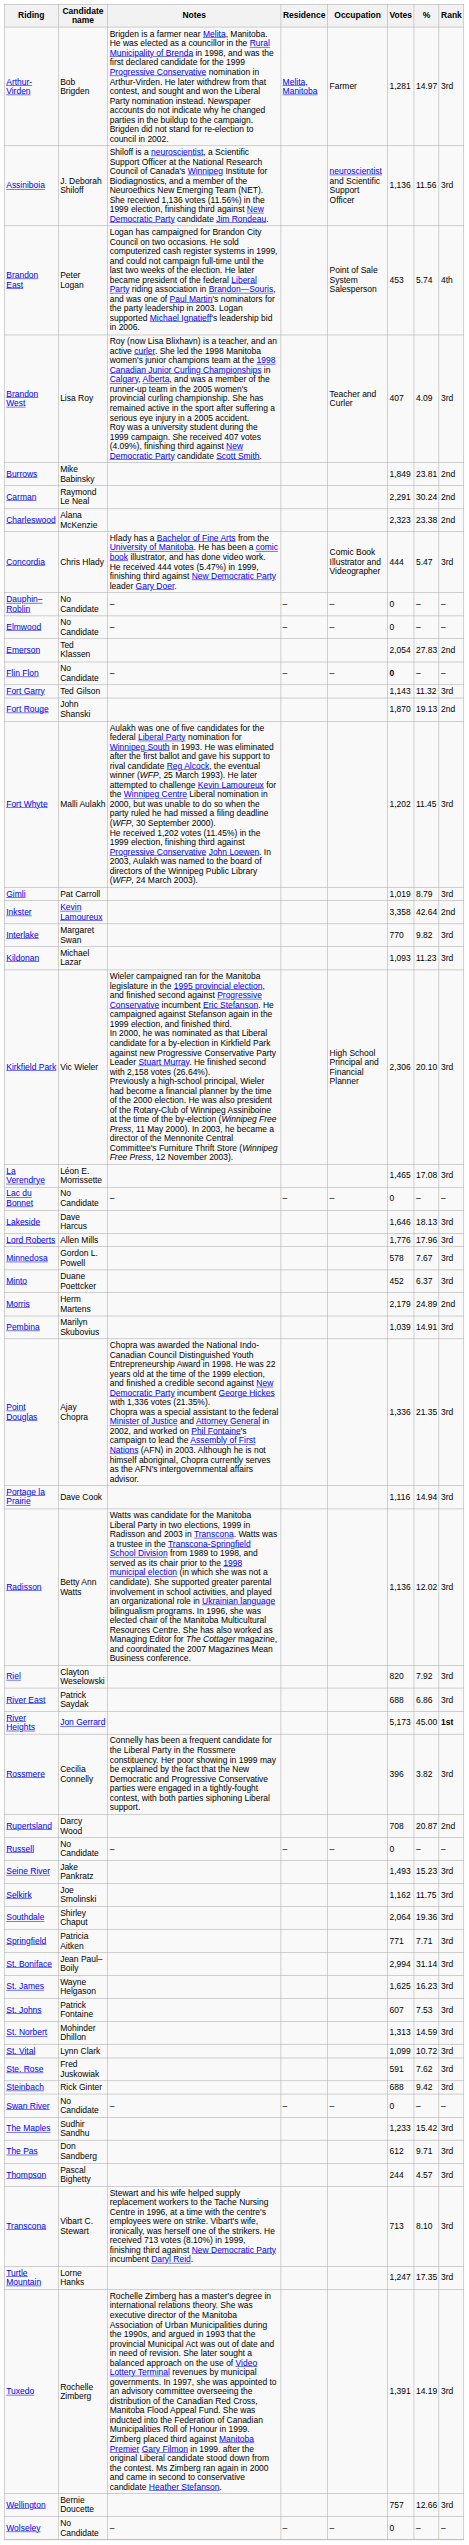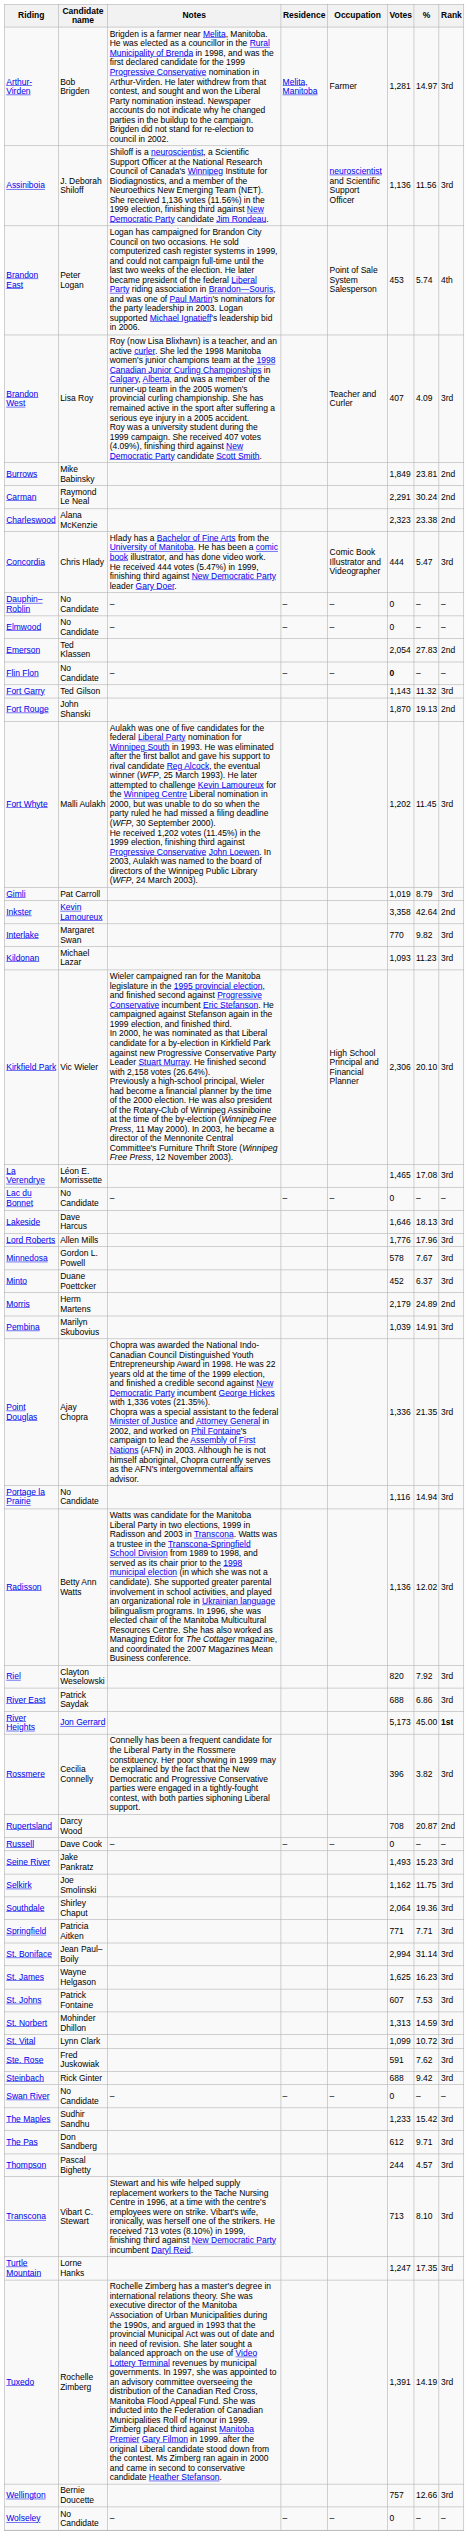(81, 1497) Dave Cook -> (79, 1497) No Candidate
(79, 1849) No Candidate -> (81, 1844) Dave Cook
